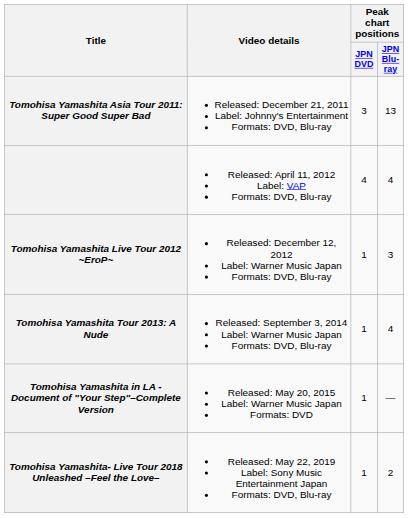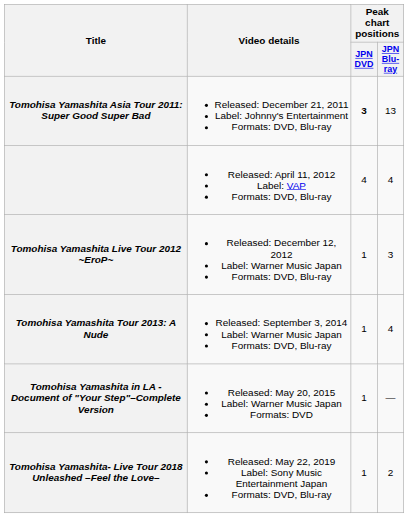(364, 111) normal -> (364, 111) bold
